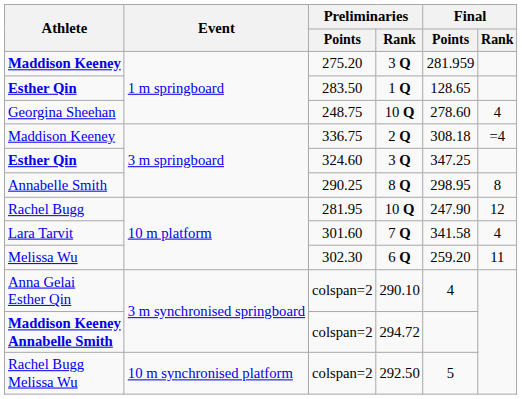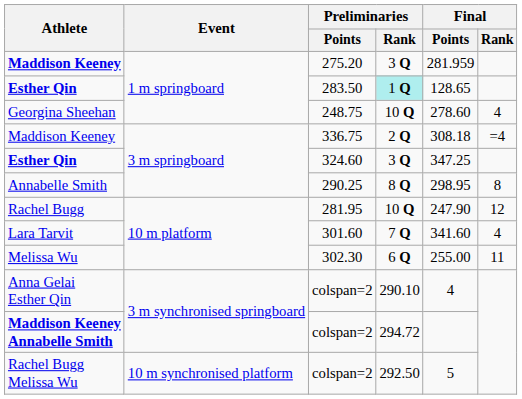(400, 88) no background -> (400, 88) paleturquoise background
(450, 233) 341.58 -> (450, 233) 341.60
(450, 257) 259.20 -> (450, 257) 255.00
